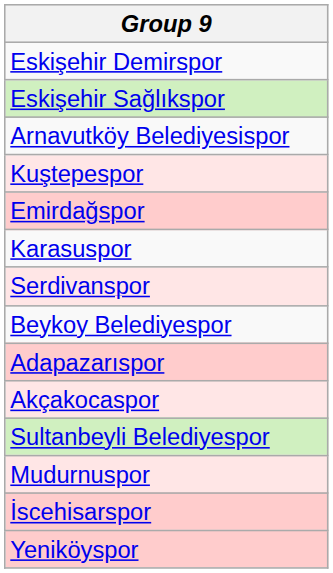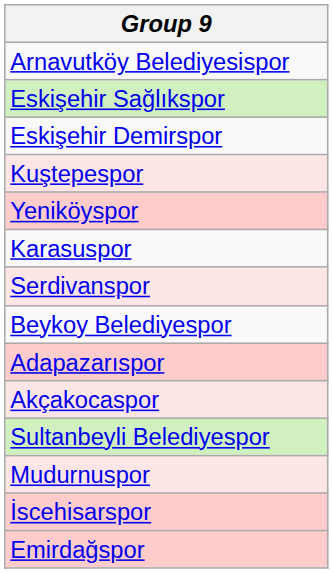(116, 61) Eskişehir Demirspor -> (150, 61) Arnavutköy Belediyesispor
(150, 136) Arnavutköy Belediyesispor -> (116, 136) Eskişehir Demirspor
(77, 211) Emirdağspor -> (74, 211) Yeniköyspor
(74, 549) Yeniköyspor -> (77, 549) Emirdağspor
